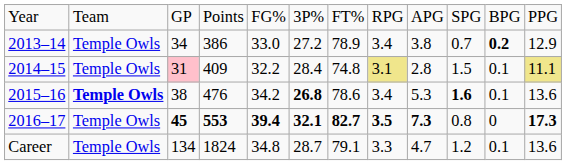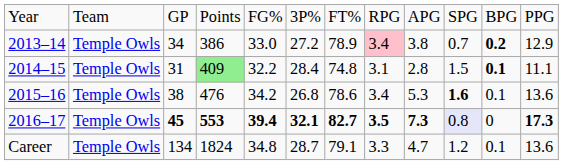(382, 43) no background -> (379, 43) pink background
(179, 69) pink background -> (176, 69) no background
(215, 69) no background -> (212, 69) lightgreen background
(382, 69) khaki background -> (379, 69) no background
(499, 69) normal -> (496, 69) bold
(542, 69) khaki background -> (539, 69) no background
(118, 95) bold -> (117, 95) normal
(308, 95) bold -> (304, 95) normal
(461, 120) no background -> (458, 120) lavender background
